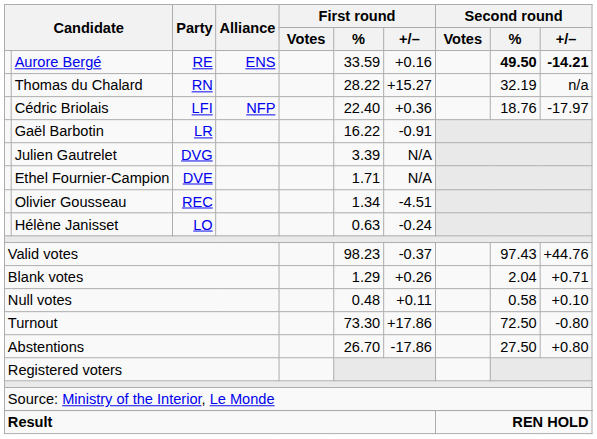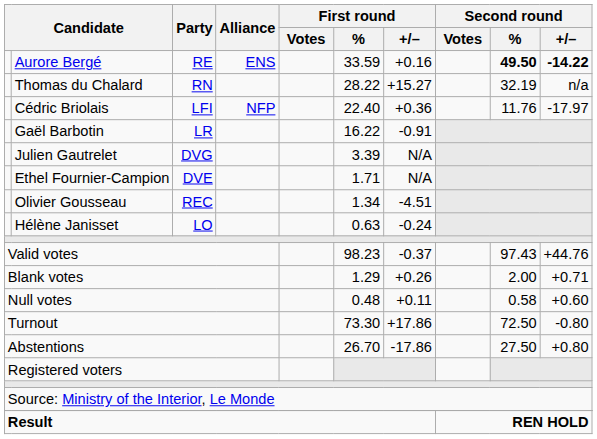(568, 62) -14.21 -> (568, 62) -14.22
(518, 109) 18.76 -> (519, 109) 11.76
(523, 277) 2.04 -> (523, 277) 2.00
(570, 300) +0.10 -> (570, 300) +0.60
